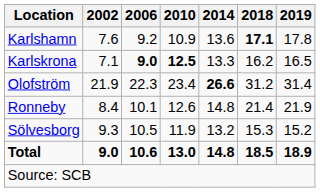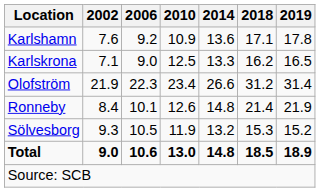(259, 38) bold -> (259, 38) normal
(147, 61) bold -> (147, 61) normal
(182, 61) bold -> (182, 61) normal
(220, 84) bold -> (220, 84) normal
